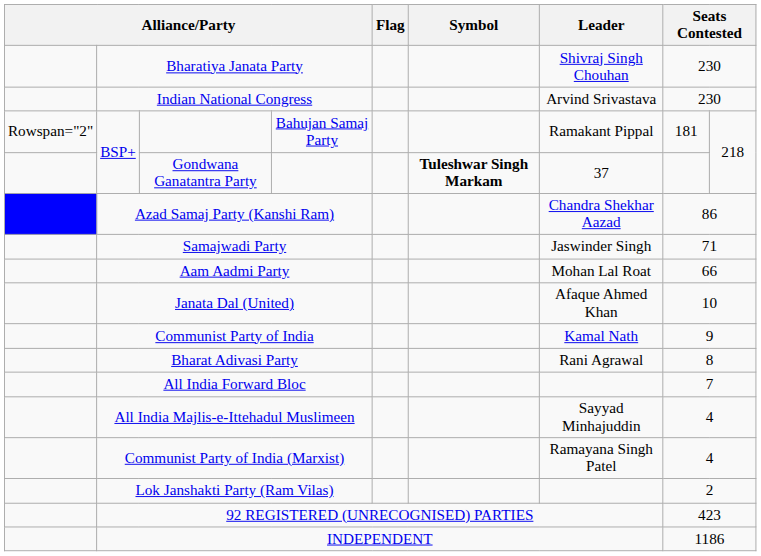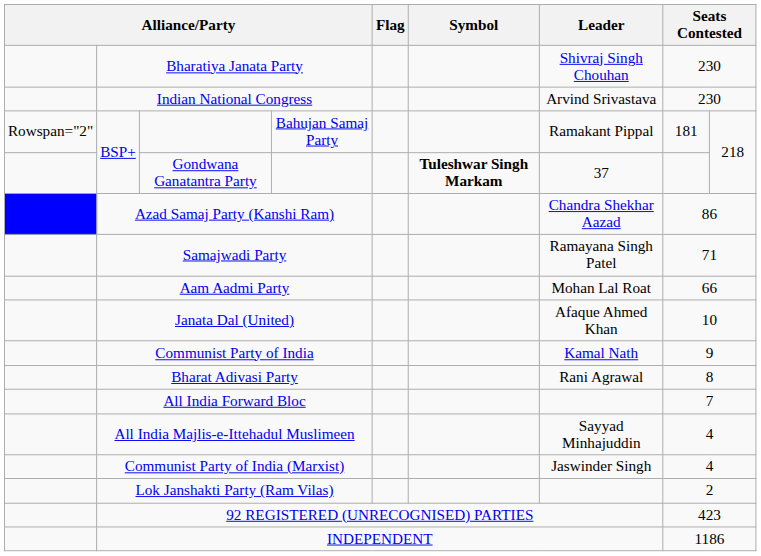(601, 246) Jaswinder Singh -> (601, 255) Ramayana Singh Patel
(601, 458) Ramayana Singh Patel -> (601, 466) Jaswinder Singh
